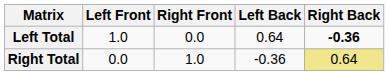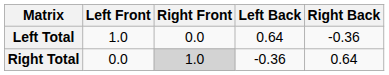(344, 37) bold -> (344, 37) normal
(195, 59) no background -> (195, 59) lightgrey background
(344, 59) khaki background -> (344, 59) no background
